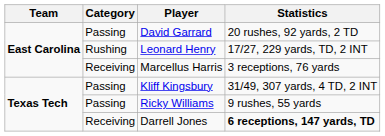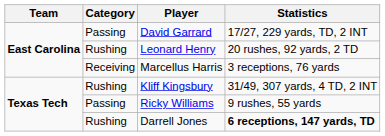(293, 31) 20 rushes, 92 yards, 2 TD -> (298, 31) 17/27, 229 yards, TD, 2 INT
(298, 49) 17/27, 229 yards, TD, 2 INT -> (293, 49) 20 rushes, 92 yards, 2 TD
(105, 85) Passing -> (106, 85) Rushing
(110, 121) Receiving -> (106, 121) Rushing
